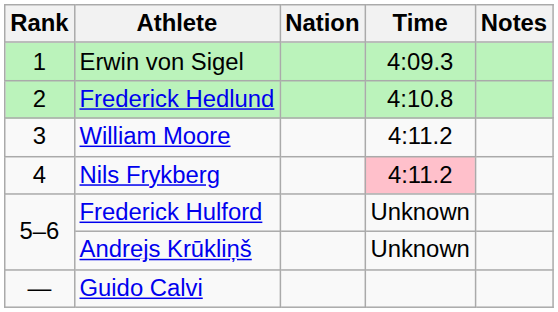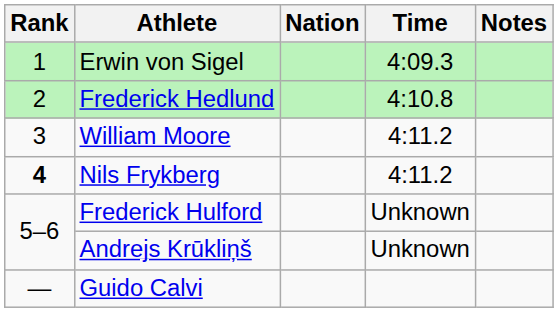(39, 174) normal -> (39, 174) bold
(420, 174) pink background -> (420, 174) no background
